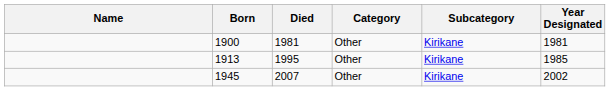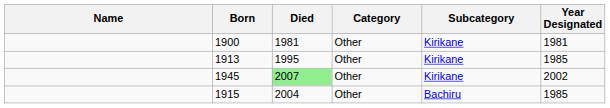(287, 77) no background -> (287, 77) lightgreen background
+ row: (227, 94)
